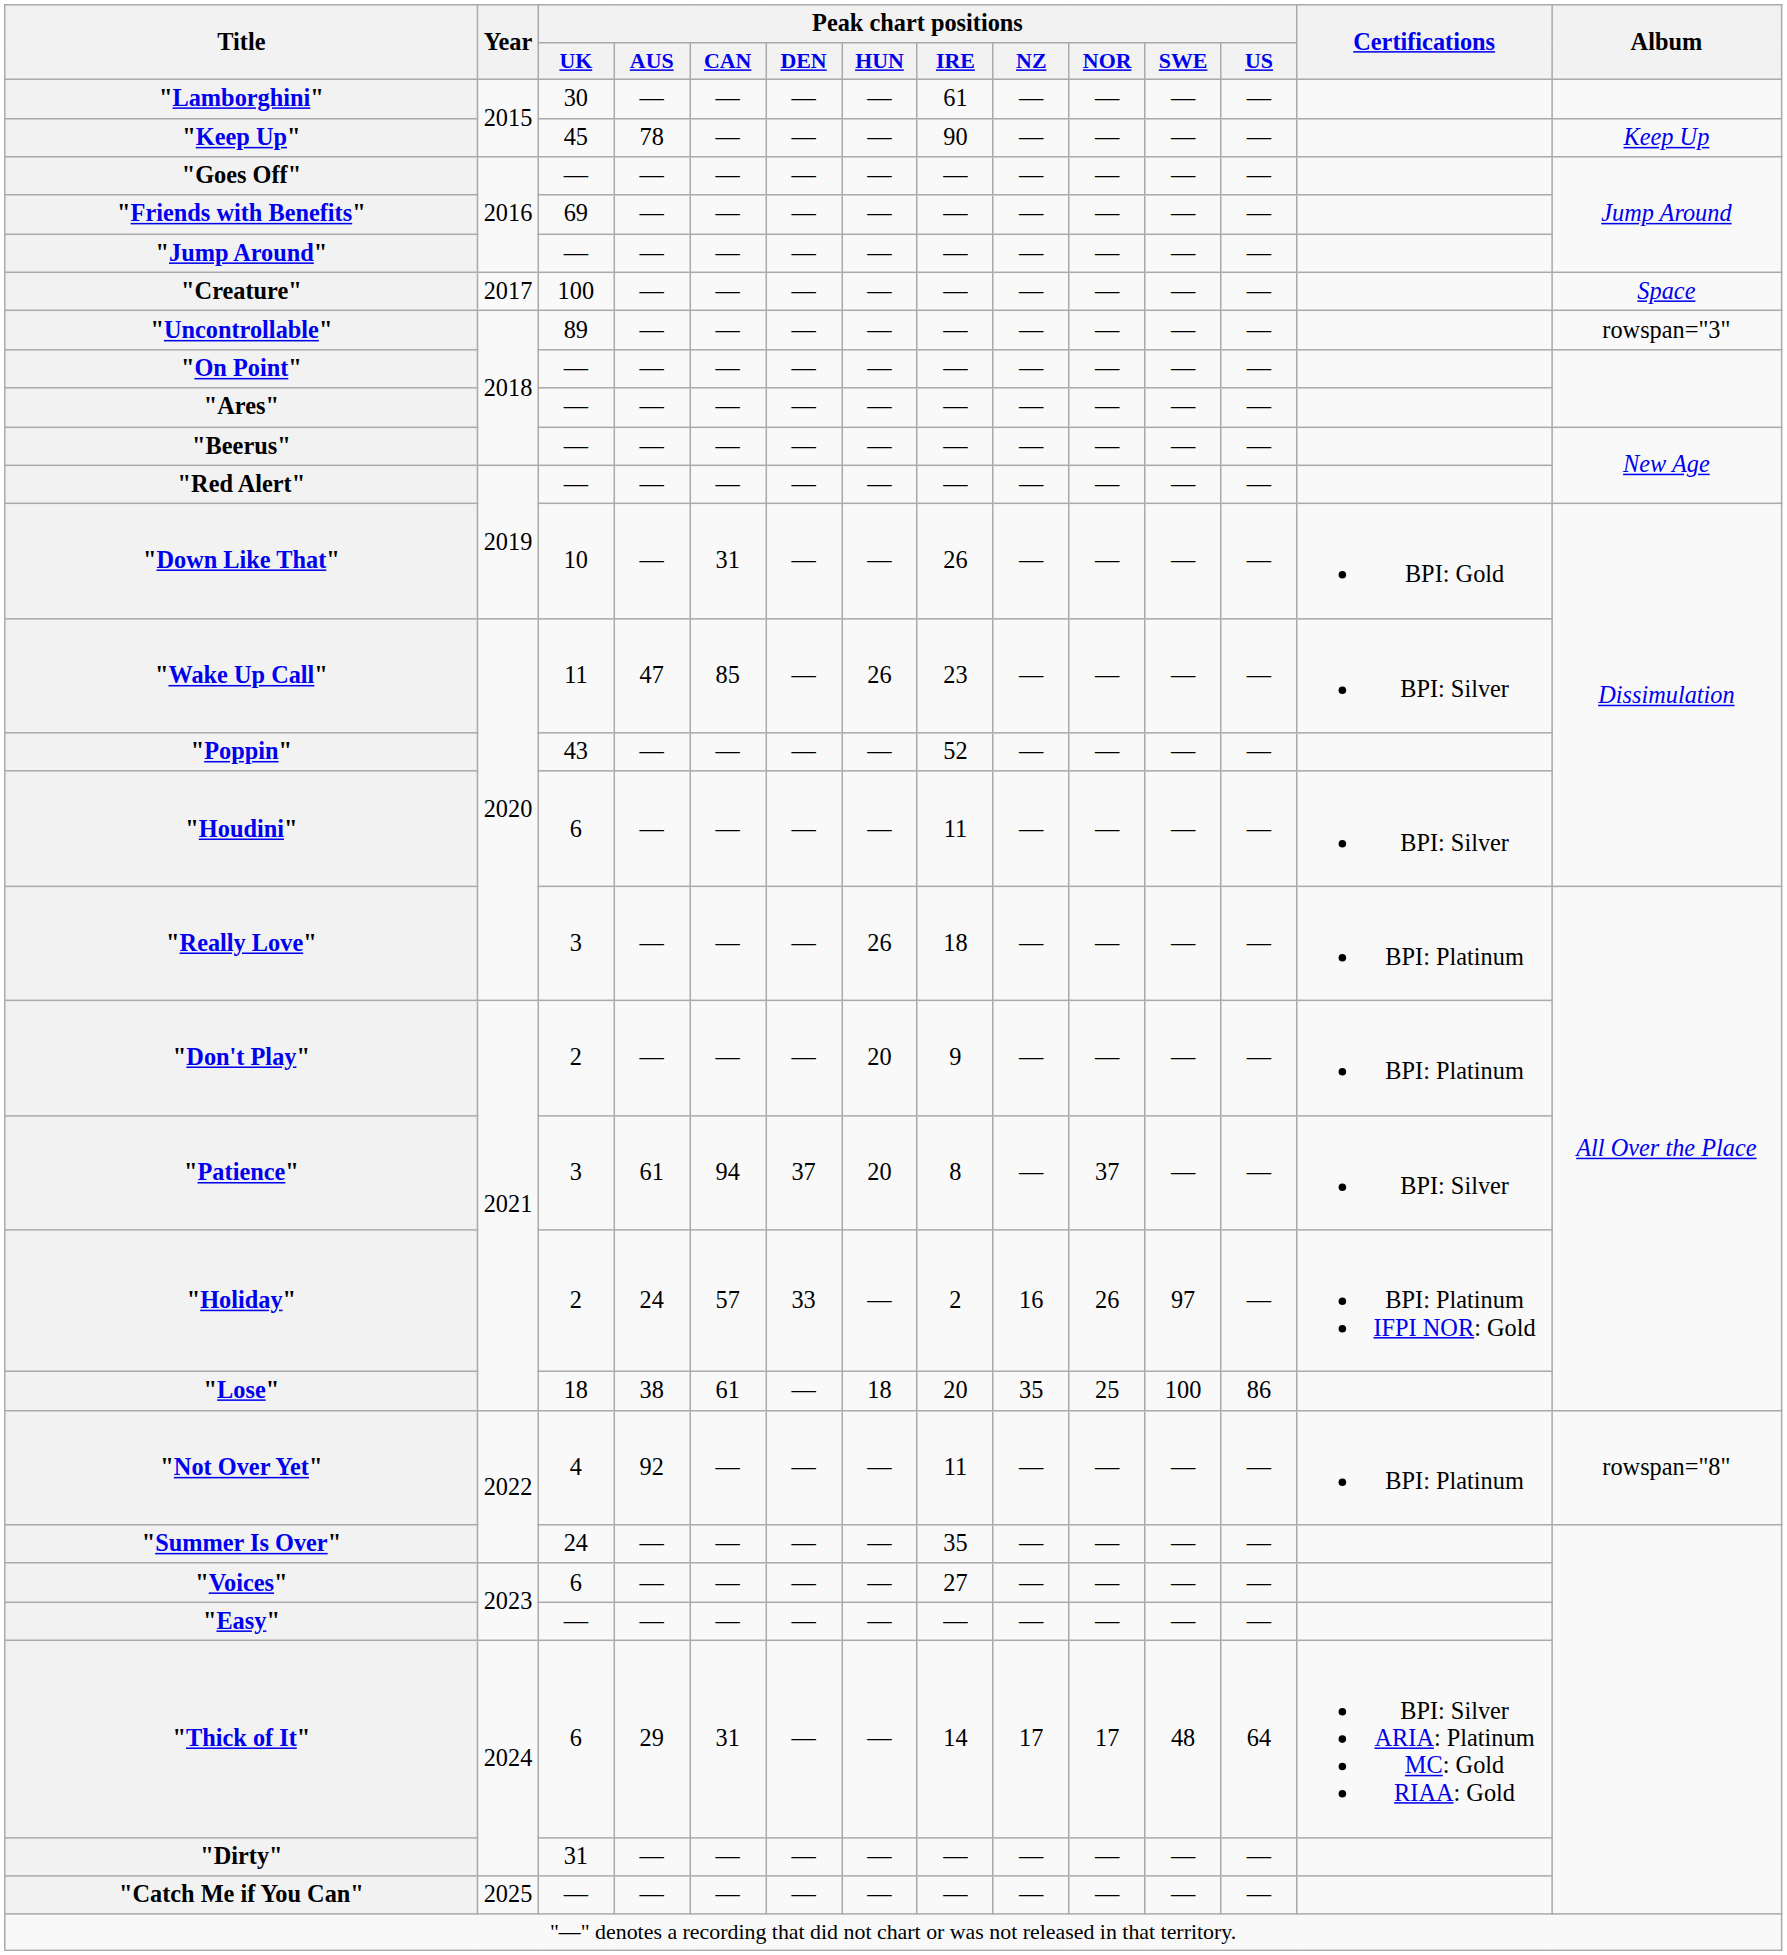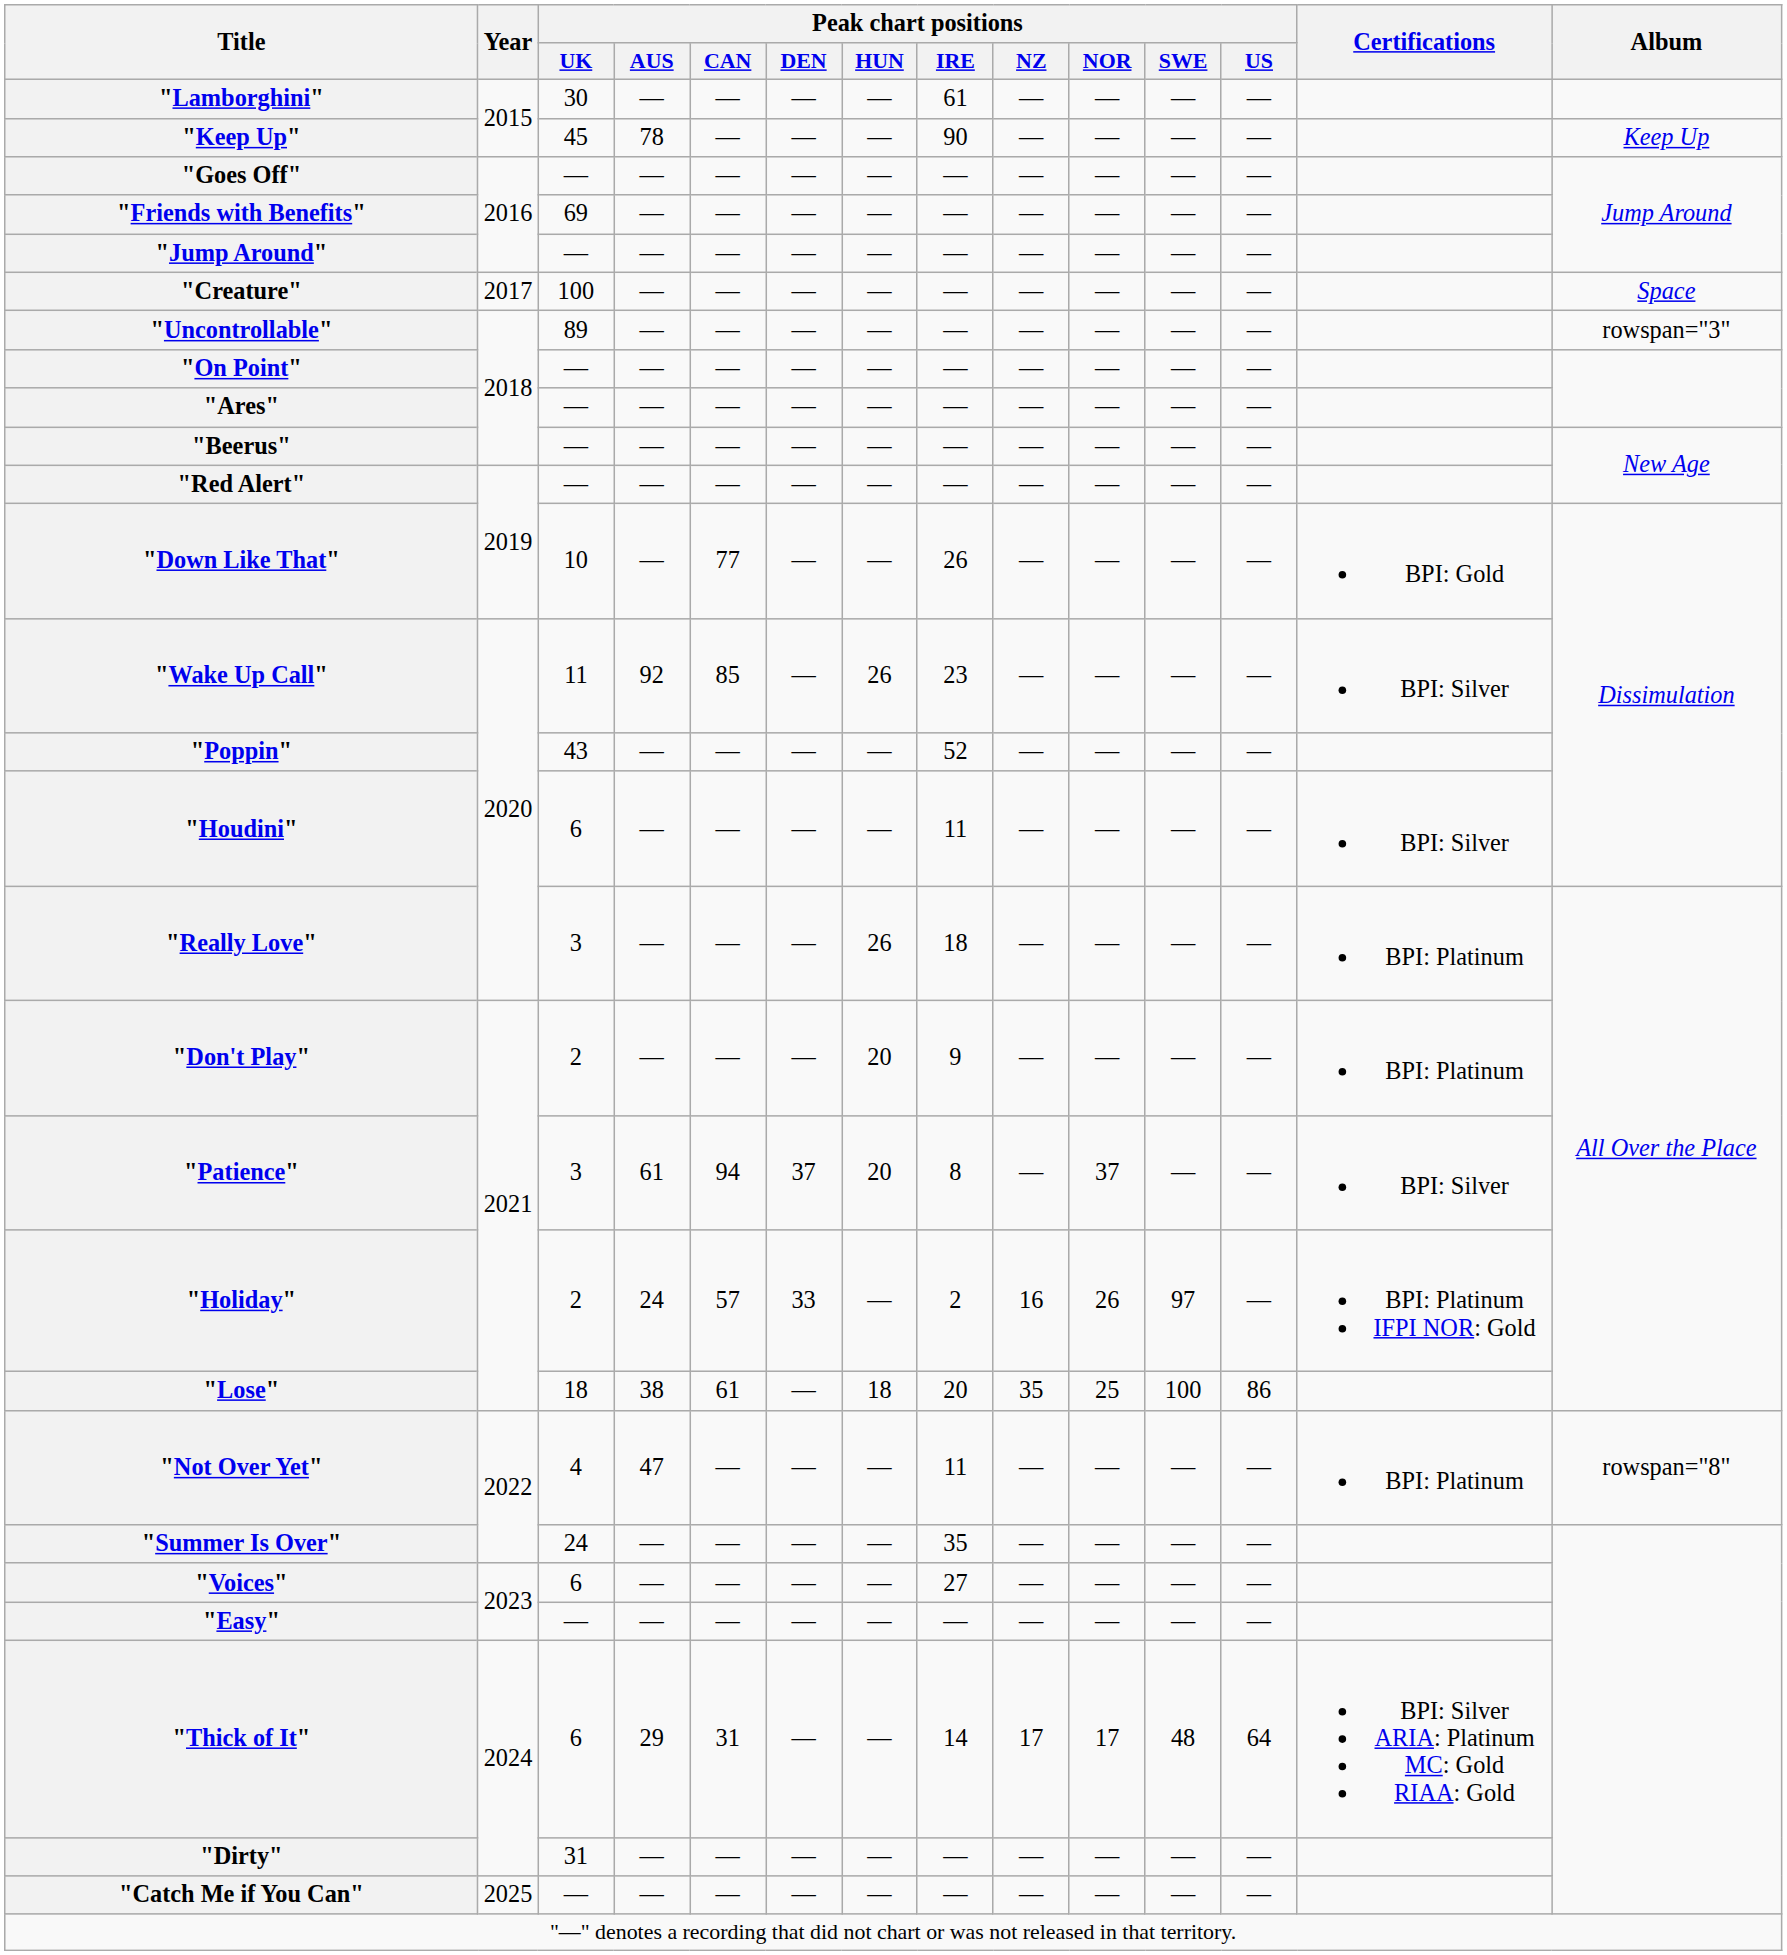(728, 560) 31 -> (728, 560) 77
(652, 675) 47 -> (652, 675) 92
(652, 1467) 92 -> (652, 1467) 47
